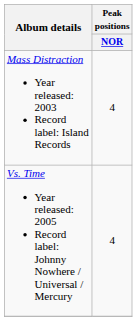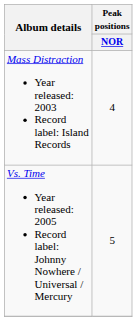(112, 240) 4 -> (112, 240) 5
